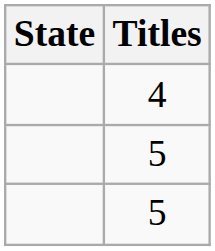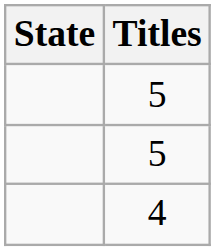(157, 93) 4 -> (157, 93) 5
(157, 213) 5 -> (157, 213) 4
